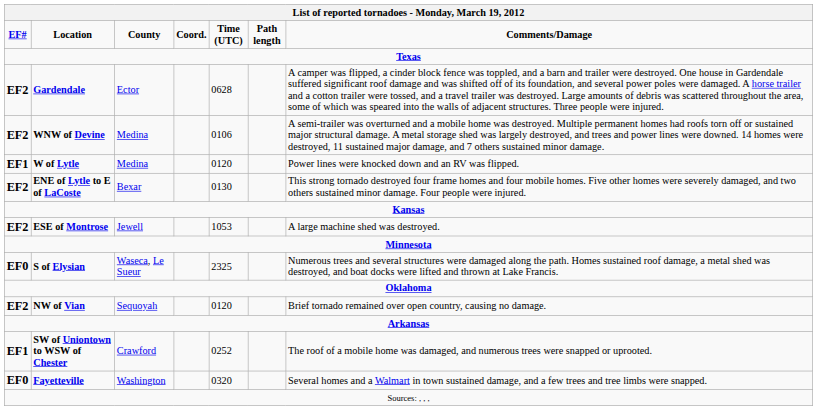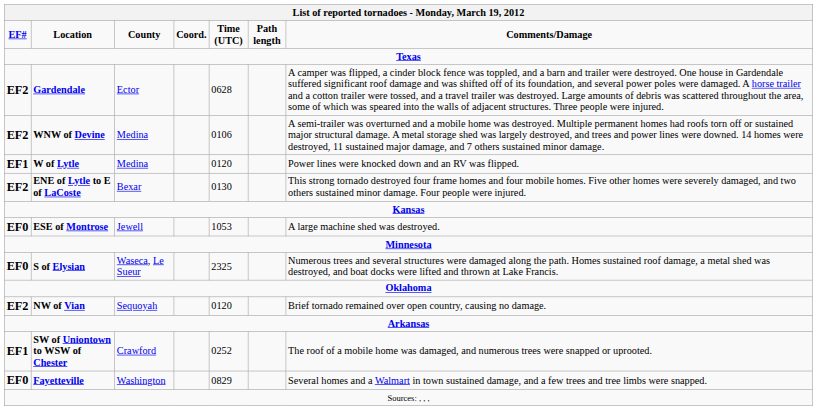(18, 227) EF2 -> (18, 227) EF0
(222, 380) 0320 -> (222, 380) 0829
